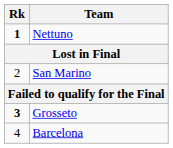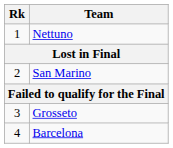(17, 34) bold -> (17, 34) normal
(17, 113) bold -> (17, 113) normal
